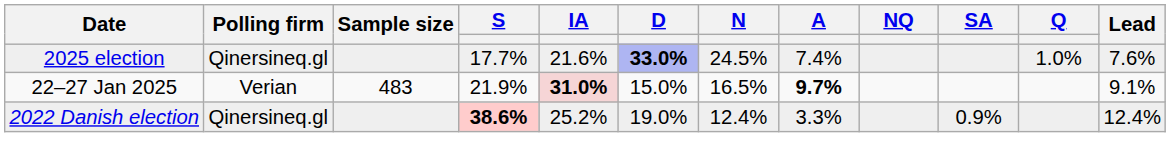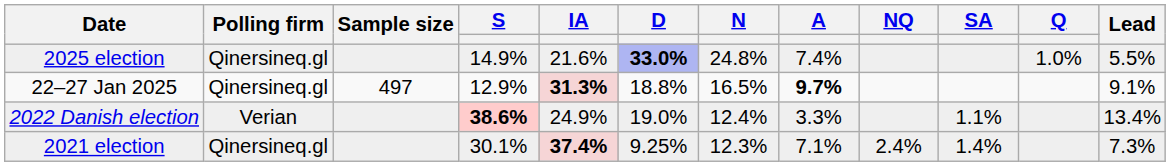(499, 58) 17.7% -> (499, 58) 14.9%
(739, 58) 24.5% -> (739, 58) 24.8%
(1132, 58) 7.6% -> (1132, 58) 5.5%
(268, 88) Verian -> (268, 88) Qinersineq.gl
(396, 88) 483 -> (396, 88) 497
(499, 88) 21.9% -> (499, 88) 12.9%
(579, 88) 31.0% -> (579, 88) 31.3%
(659, 88) 15.0% -> (659, 88) 18.8%
(268, 117) Qinersineq.gl -> (268, 117) Verian
(579, 117) 25.2% -> (579, 117) 24.9%
(979, 117) 0.9% -> (979, 117) 1.1%
(1132, 117) 12.4% -> (1132, 117) 13.4%
+ row: (104, 146)
